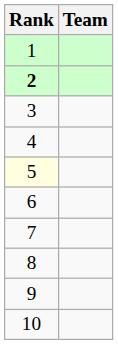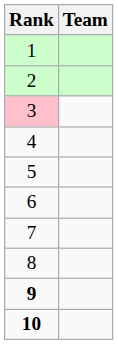(31, 80) bold -> (31, 80) normal
(31, 111) no background -> (31, 111) pink background
(31, 171) lightyellow background -> (31, 171) no background
(31, 293) normal -> (31, 293) bold
(31, 324) normal -> (31, 324) bold
